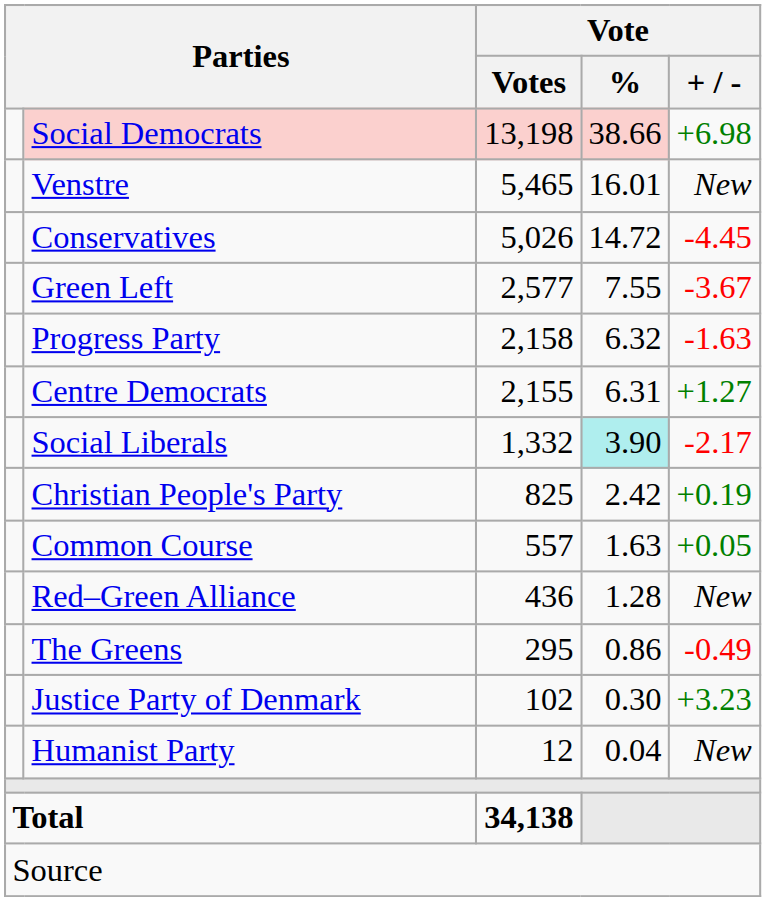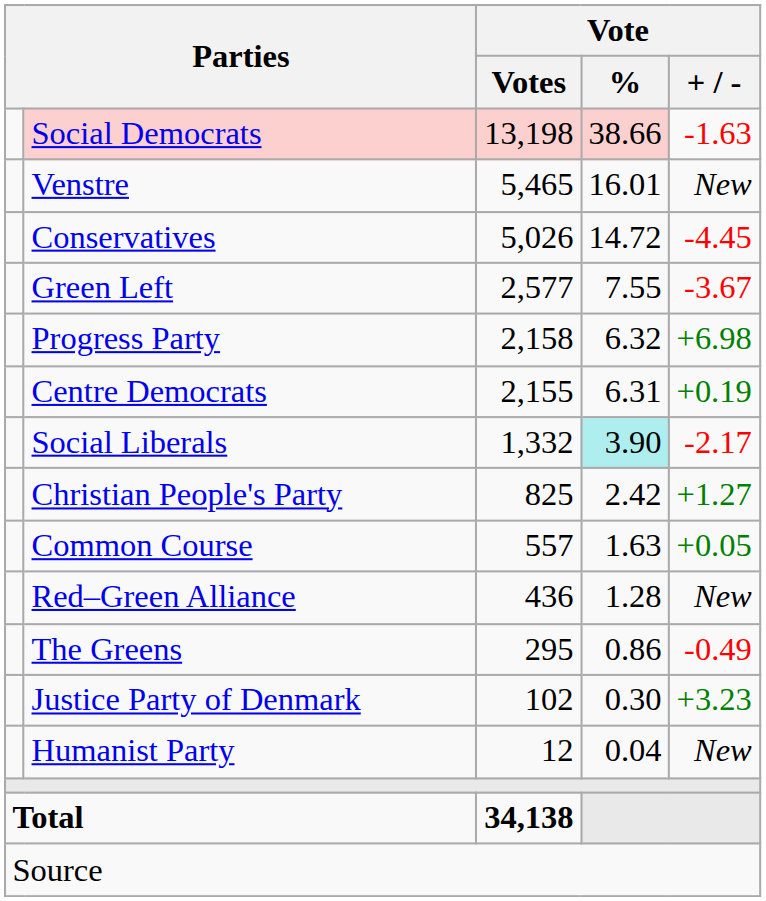(714, 133) +6.98 -> (718, 133) -1.63
(718, 339) -1.63 -> (714, 339) +6.98
(714, 390) +1.27 -> (714, 390) +0.19
(714, 493) +0.19 -> (714, 493) +1.27
